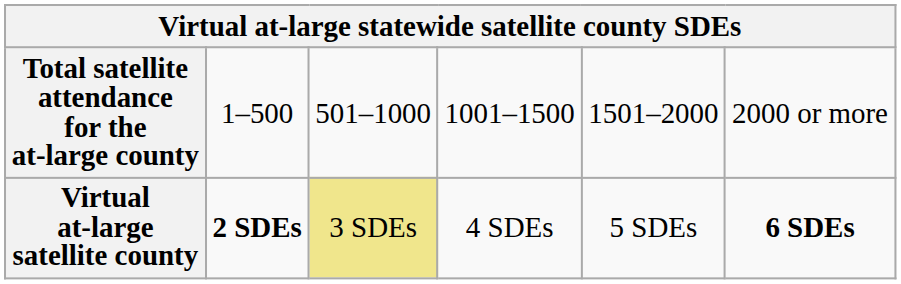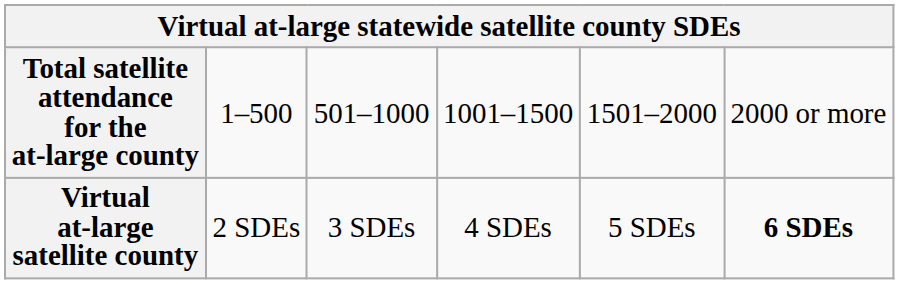(257, 227) bold -> (256, 227) normal
(373, 227) khaki background -> (372, 227) no background
